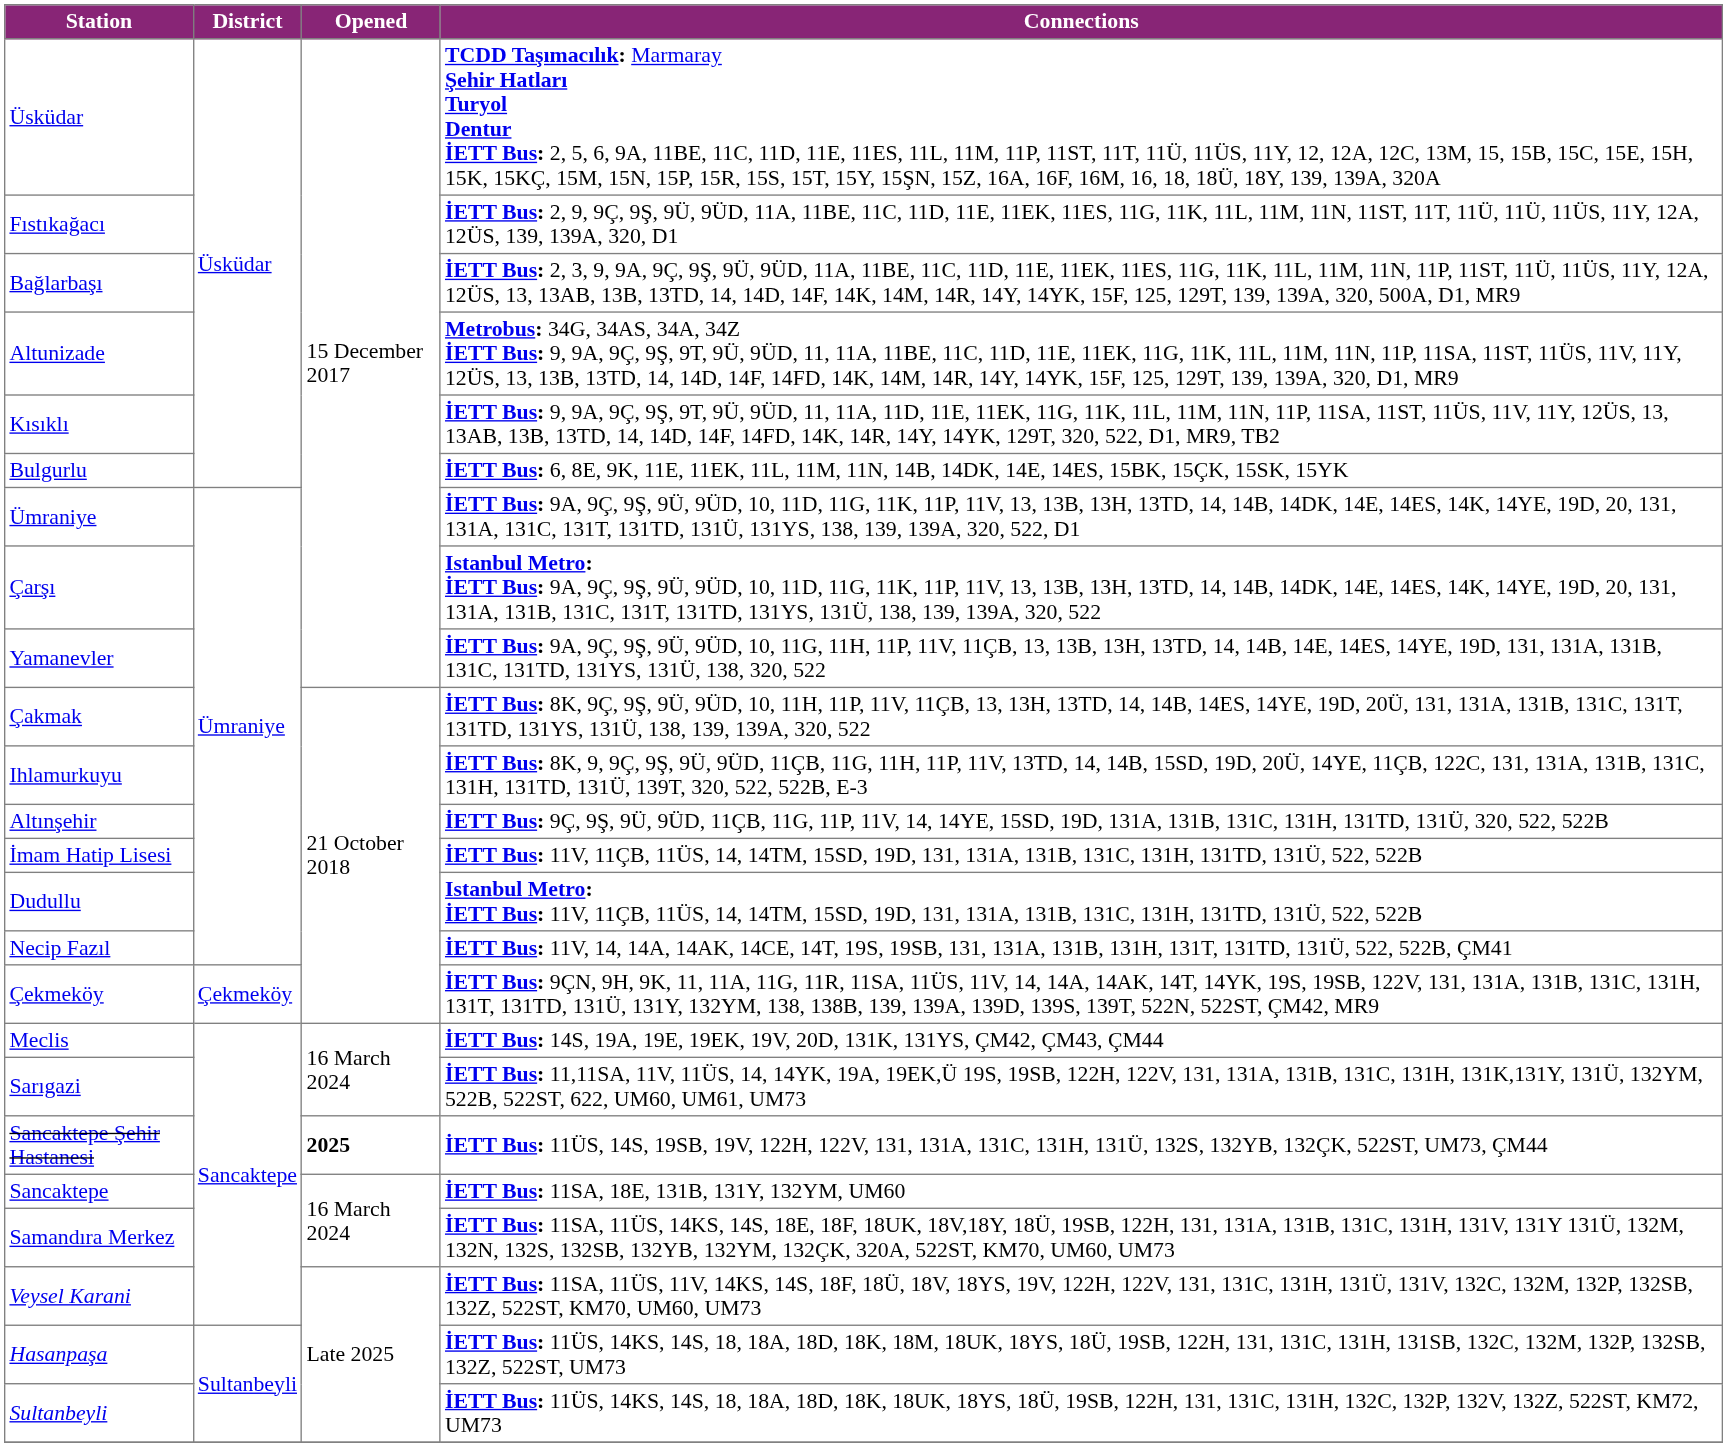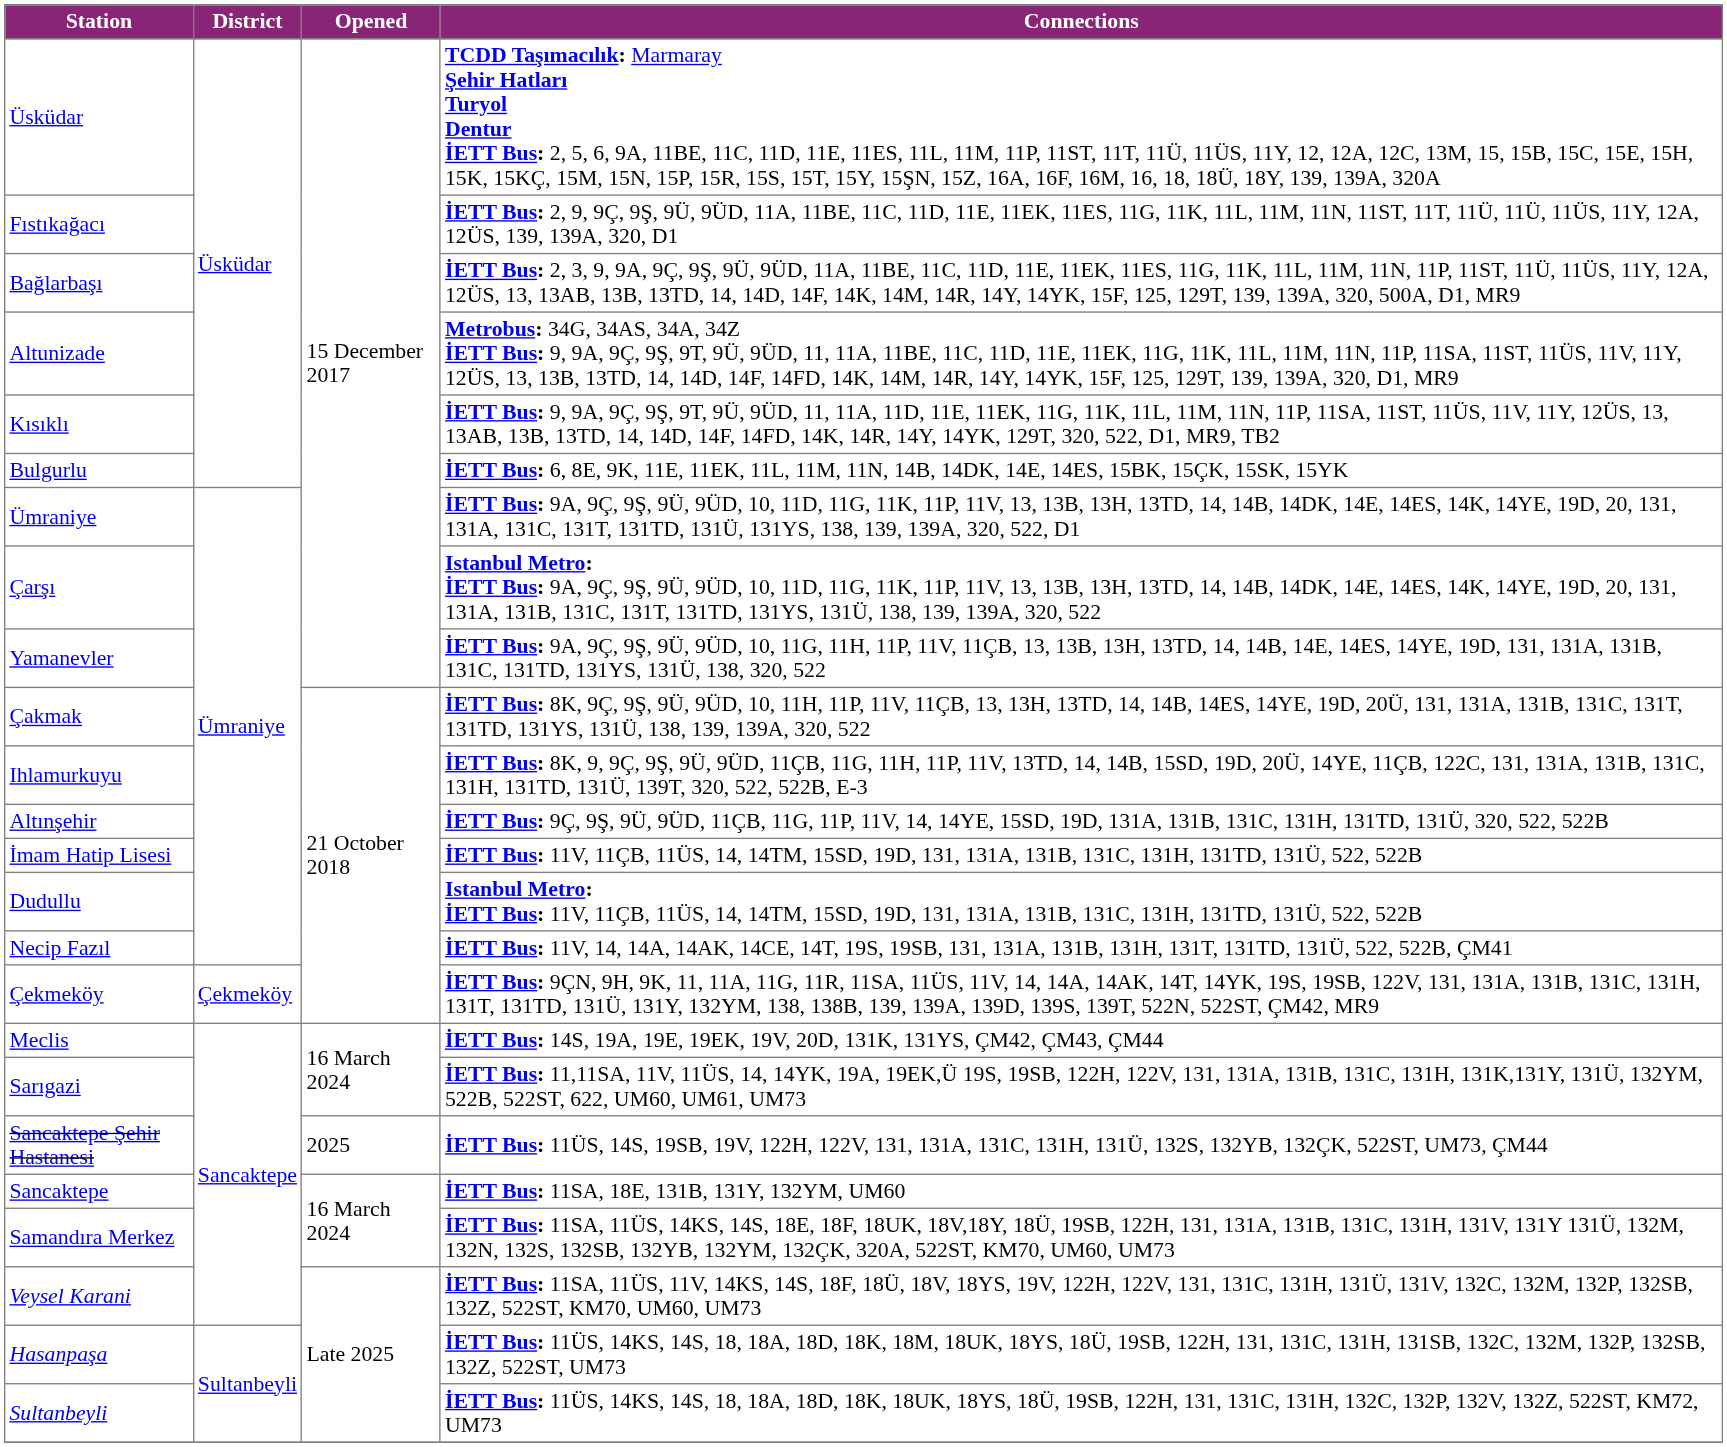(328, 1144) bold -> (328, 1144) normal
